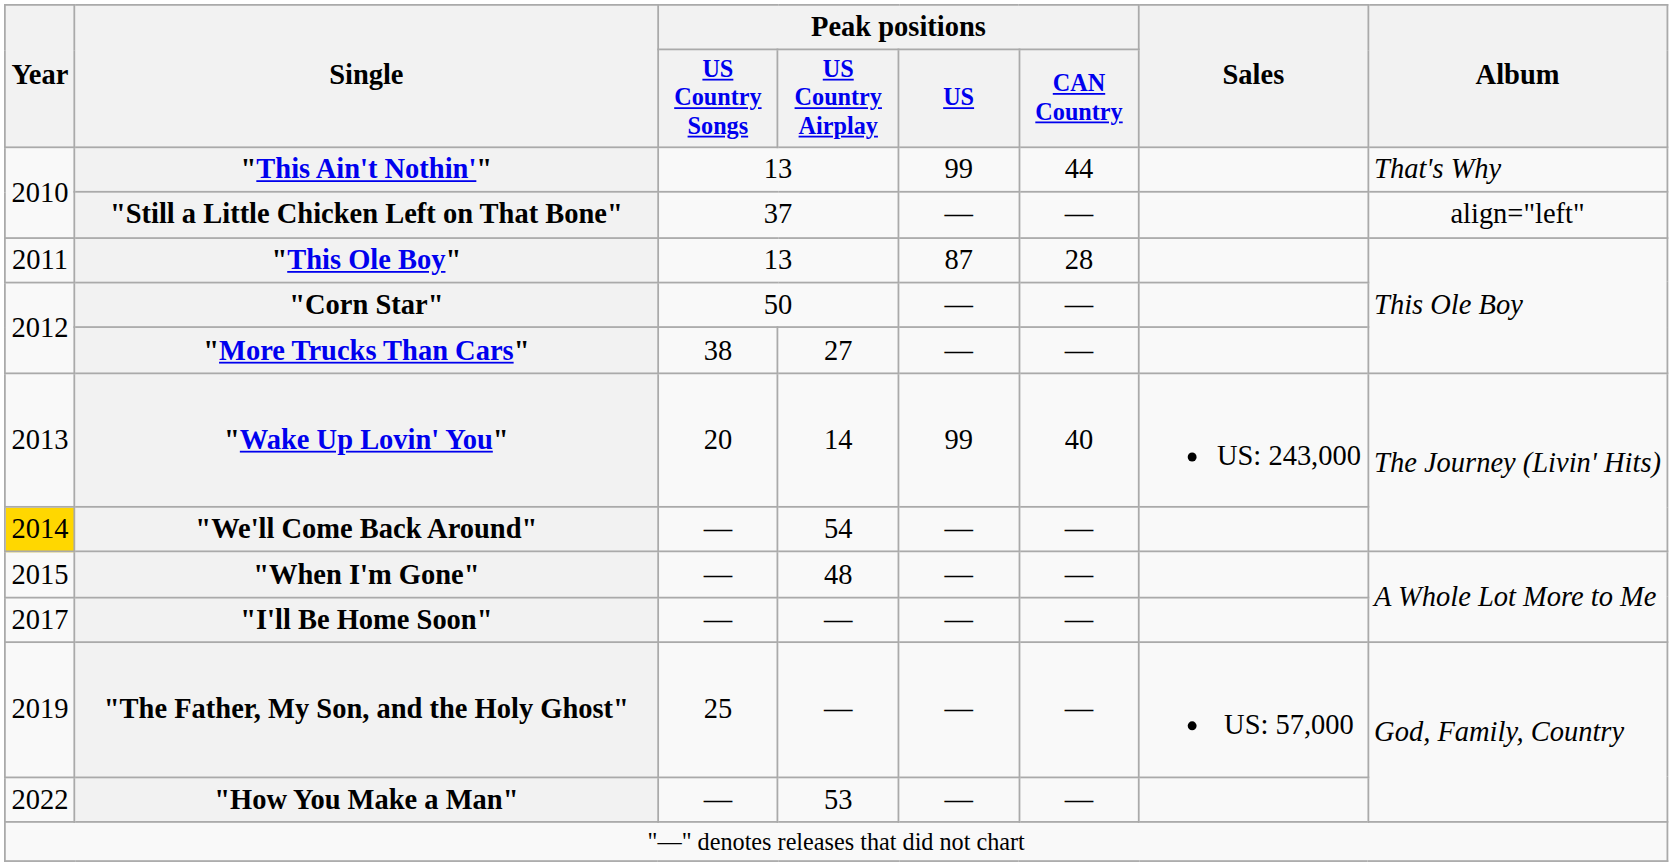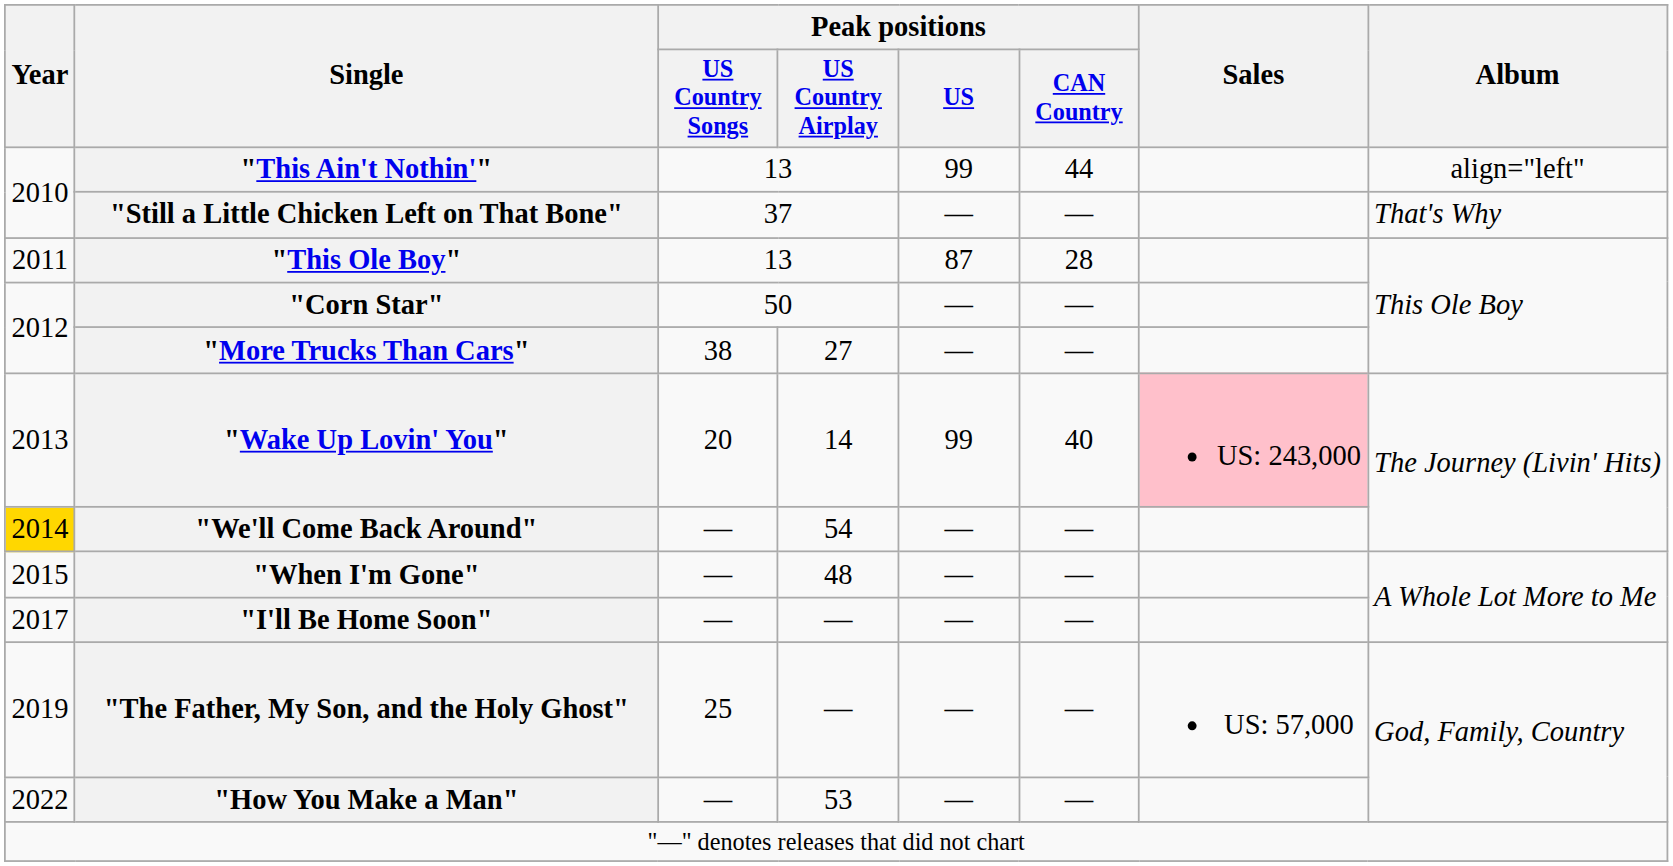(1438, 169) That's Why -> (1518, 169) align="left"
(1518, 214) align="left" -> (1438, 214) That's Why
(1253, 456) no background -> (1253, 456) pink background
